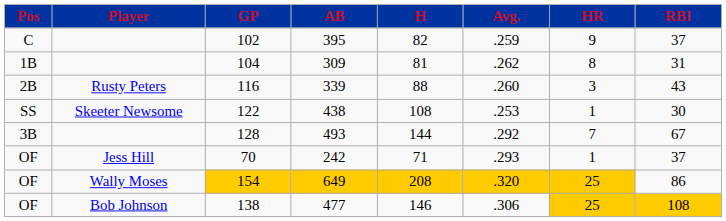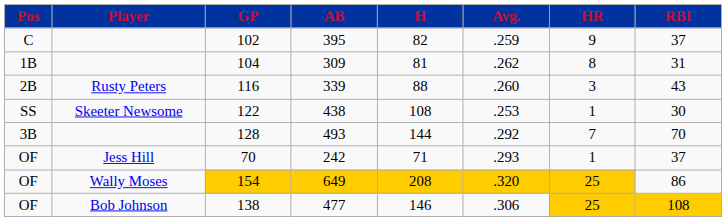(678, 134) 67 -> (678, 134) 70
